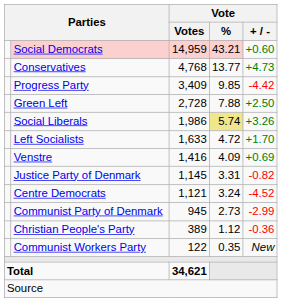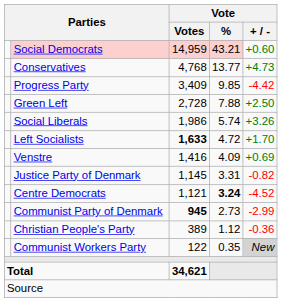(229, 121) khaki background -> (229, 121) no background
(192, 139) normal -> (192, 139) bold
(229, 193) normal -> (229, 193) bold
(197, 211) normal -> (197, 211) bold
(263, 247) no background -> (263, 247) lightgrey background
